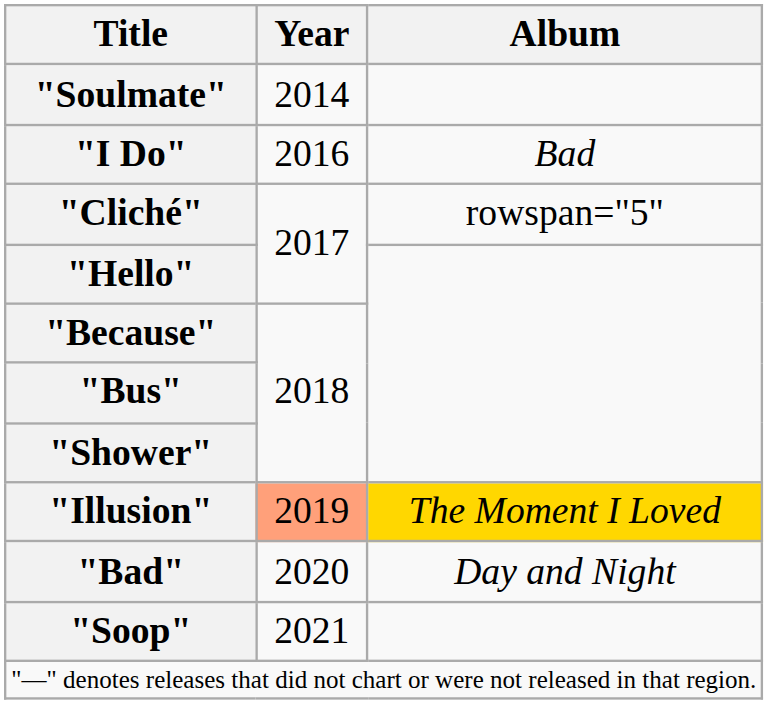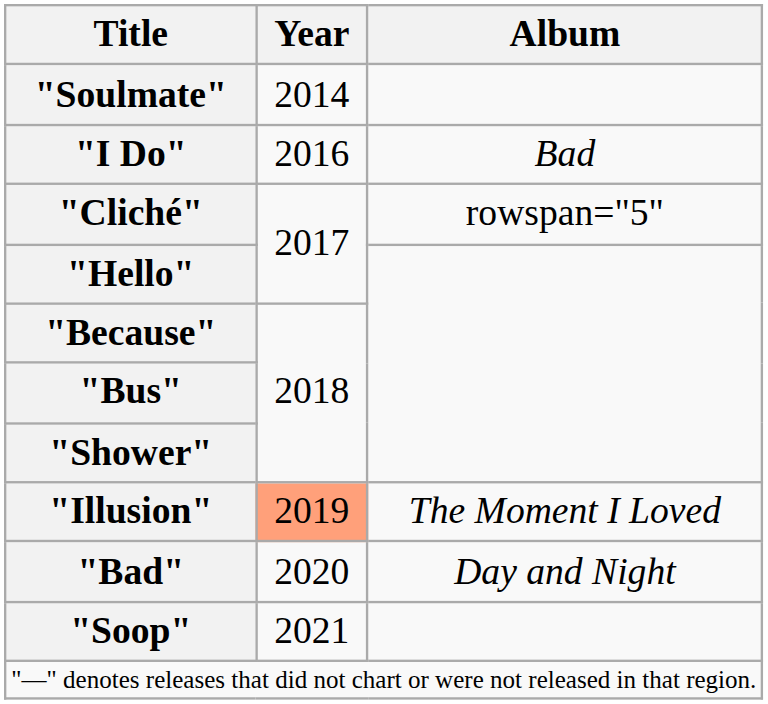(565, 511) gold background -> (565, 511) no background
